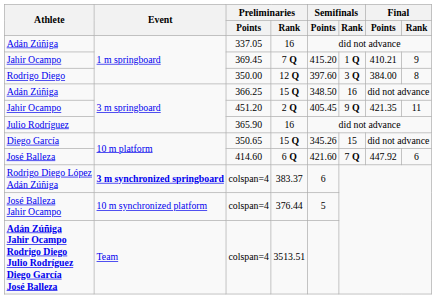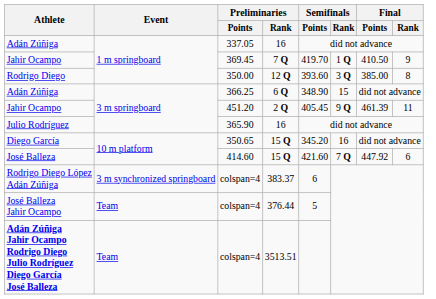(323, 60) 415.20 -> (315, 60) 419.70
(383, 60) 410.21 -> (375, 60) 410.50
(323, 76) 397.60 -> (315, 76) 393.60
(383, 76) 384.00 -> (375, 76) 385.00
(289, 92) 15 Q -> (281, 92) 6 Q
(323, 92) 348.50 -> (315, 92) 348.90
(352, 92) 16 -> (343, 92) 15
(383, 108) 421.35 -> (375, 108) 461.39
(323, 141) 345.26 -> (315, 141) 345.20
(352, 141) 15 -> (343, 141) 16
(289, 157) 6 Q -> (281, 157) 15 Q
(160, 179) bold -> (156, 179) normal
(152, 207) 10 m synchronized platform -> (107, 207) Team
